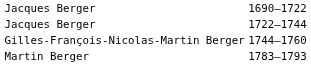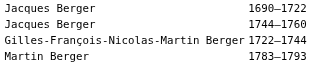(277, 24) 1722–1744 -> (277, 24) 1744–1760
(277, 40) 1744–1760 -> (277, 40) 1722–1744
